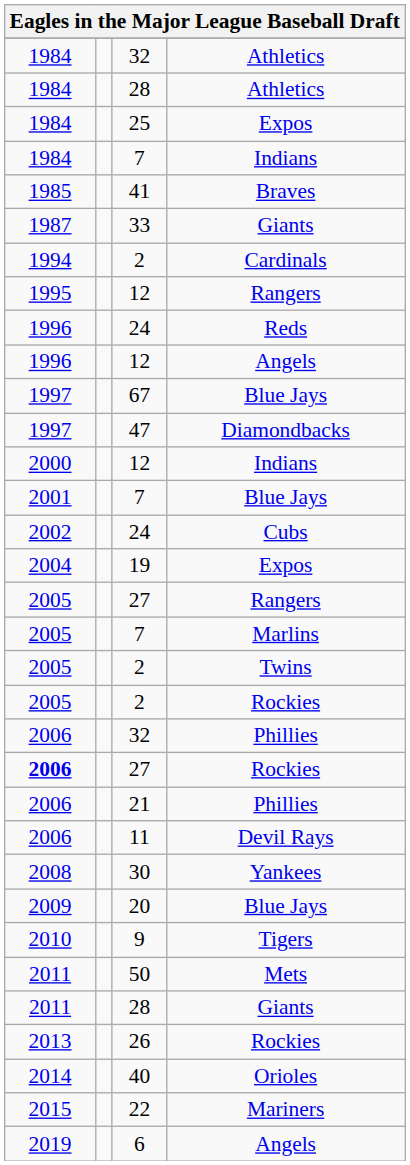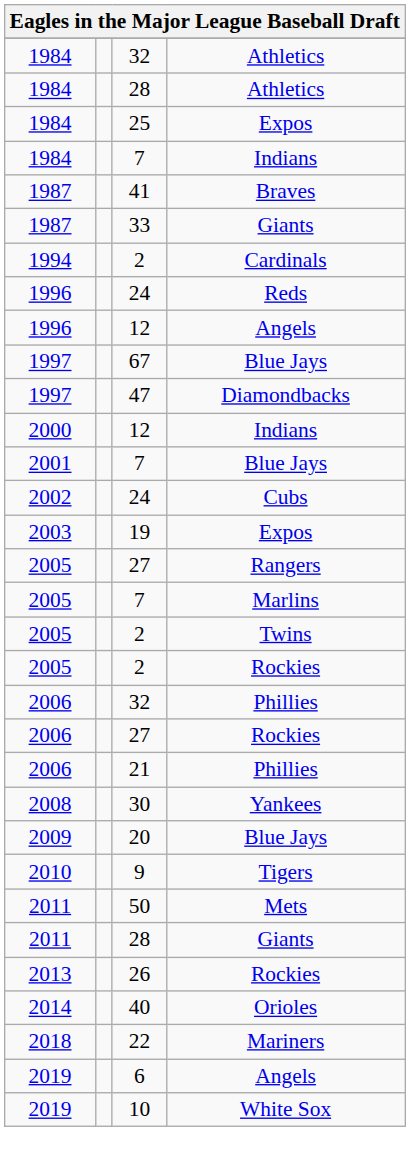(50, 191) 1985 -> (50, 191) 1987
- row: (139, 293)
(50, 565) 2004 -> (50, 531) 2003
(50, 769) bold -> (50, 735) normal
- row: (139, 837)
(50, 1109) 2015 -> (50, 1041) 2018
+ row: (139, 1109)
